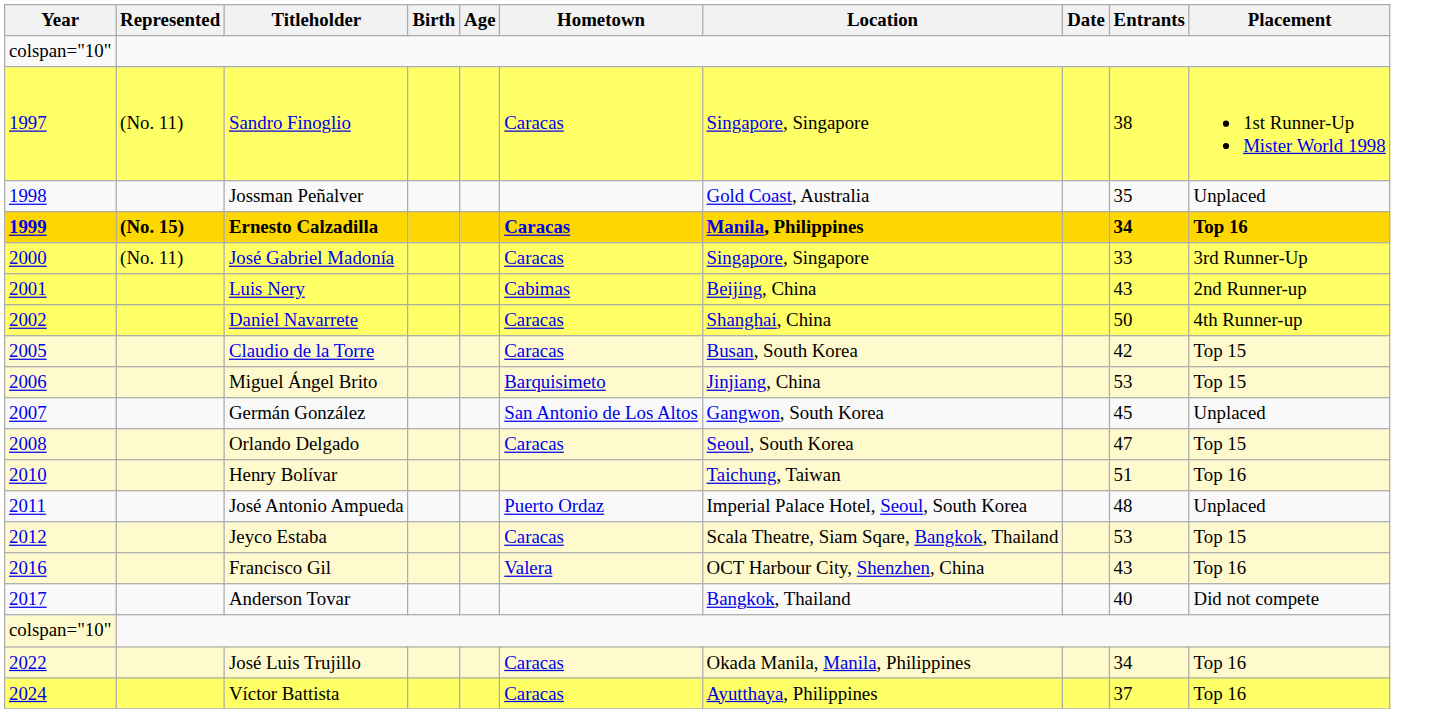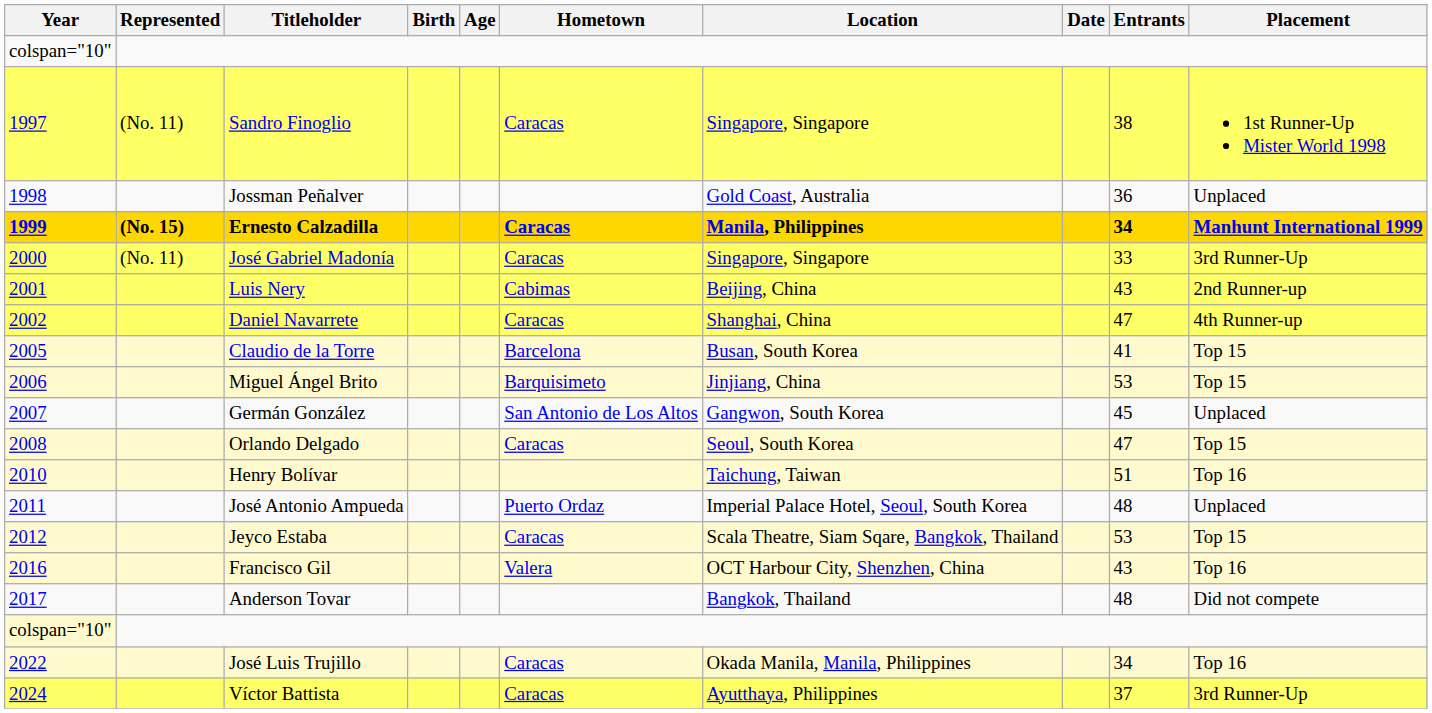(1123, 195) 35 -> (1123, 195) 36
(1221, 226) Top 16 -> (1308, 226) Manhunt International 1999
(1123, 320) 50 -> (1123, 320) 47
(534, 351) Caracas -> (542, 351) Barcelona
(1123, 351) 42 -> (1123, 351) 41
(1123, 599) 40 -> (1123, 599) 48
(1220, 693) Top 16 -> (1251, 693) 3rd Runner-Up
